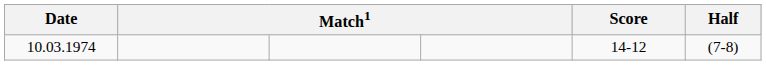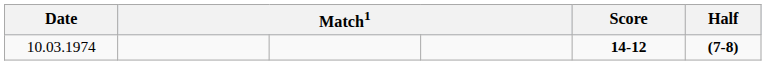(629, 47) normal -> (629, 47) bold
(723, 47) normal -> (723, 47) bold
